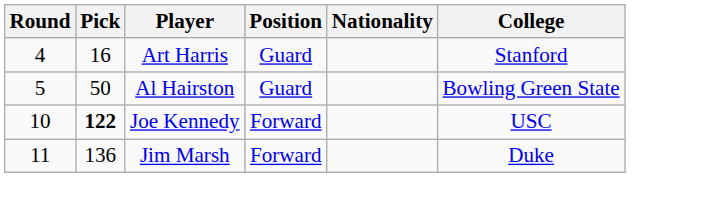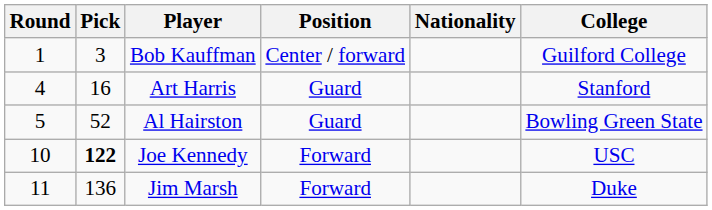+ row: (193, 54)
(100, 88) 50 -> (100, 121) 52
